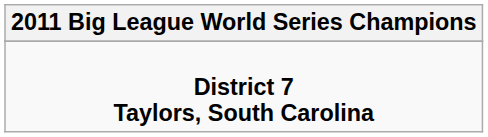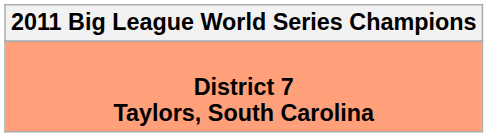(244, 99) no background -> (244, 99) lightsalmon background
